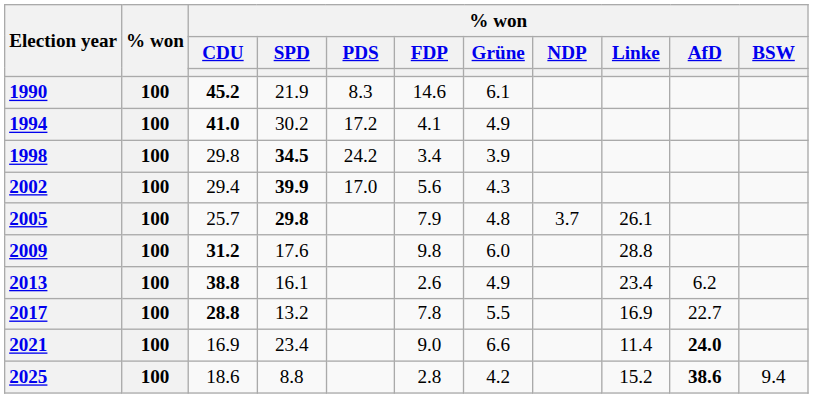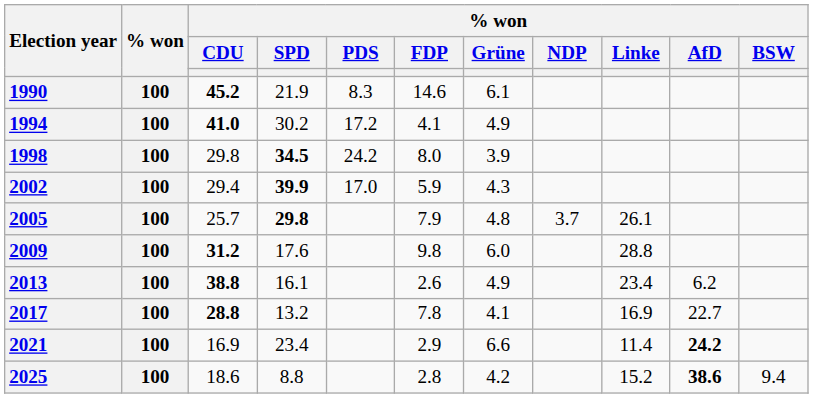(429, 156) 3.4 -> (429, 156) 8.0
(429, 187) 5.6 -> (429, 187) 5.9
(498, 313) 5.5 -> (498, 313) 4.1
(429, 345) 9.0 -> (429, 345) 2.9
(705, 345) 24.0 -> (705, 345) 24.2
